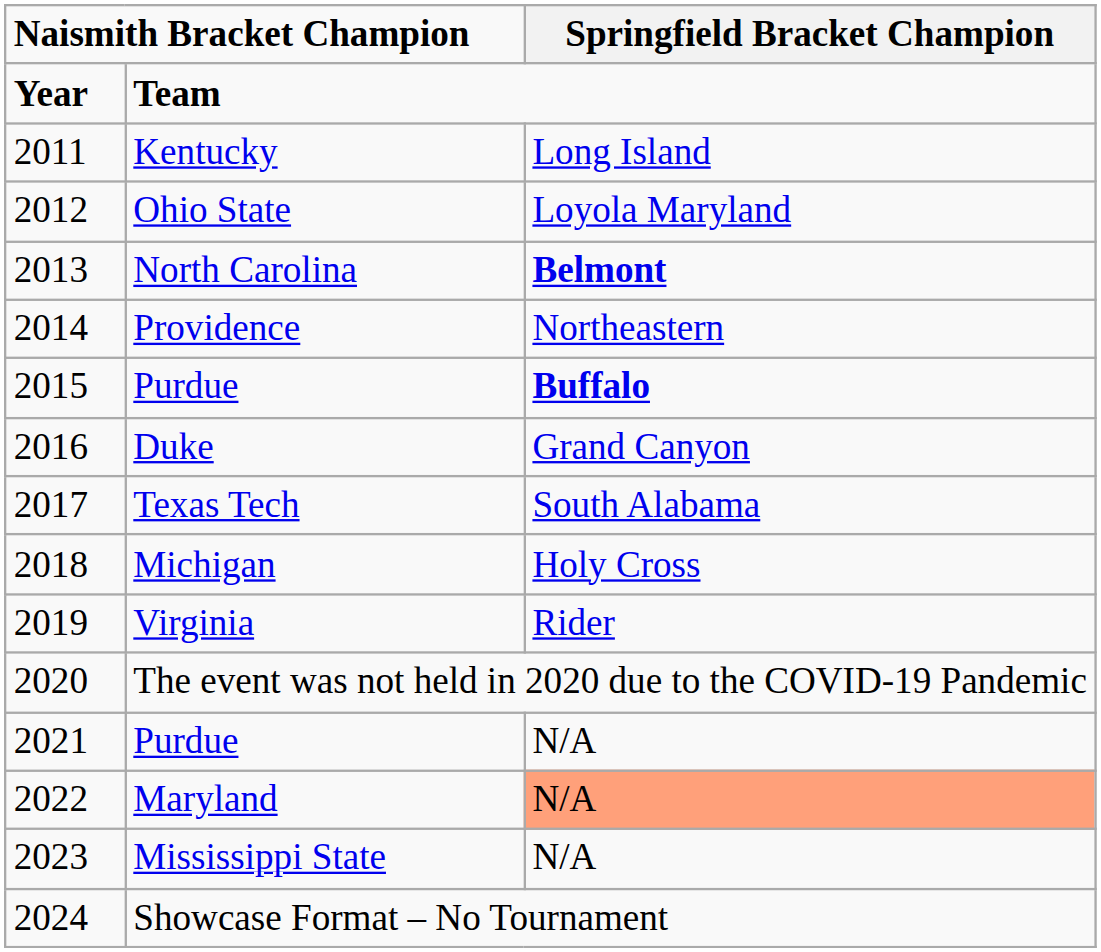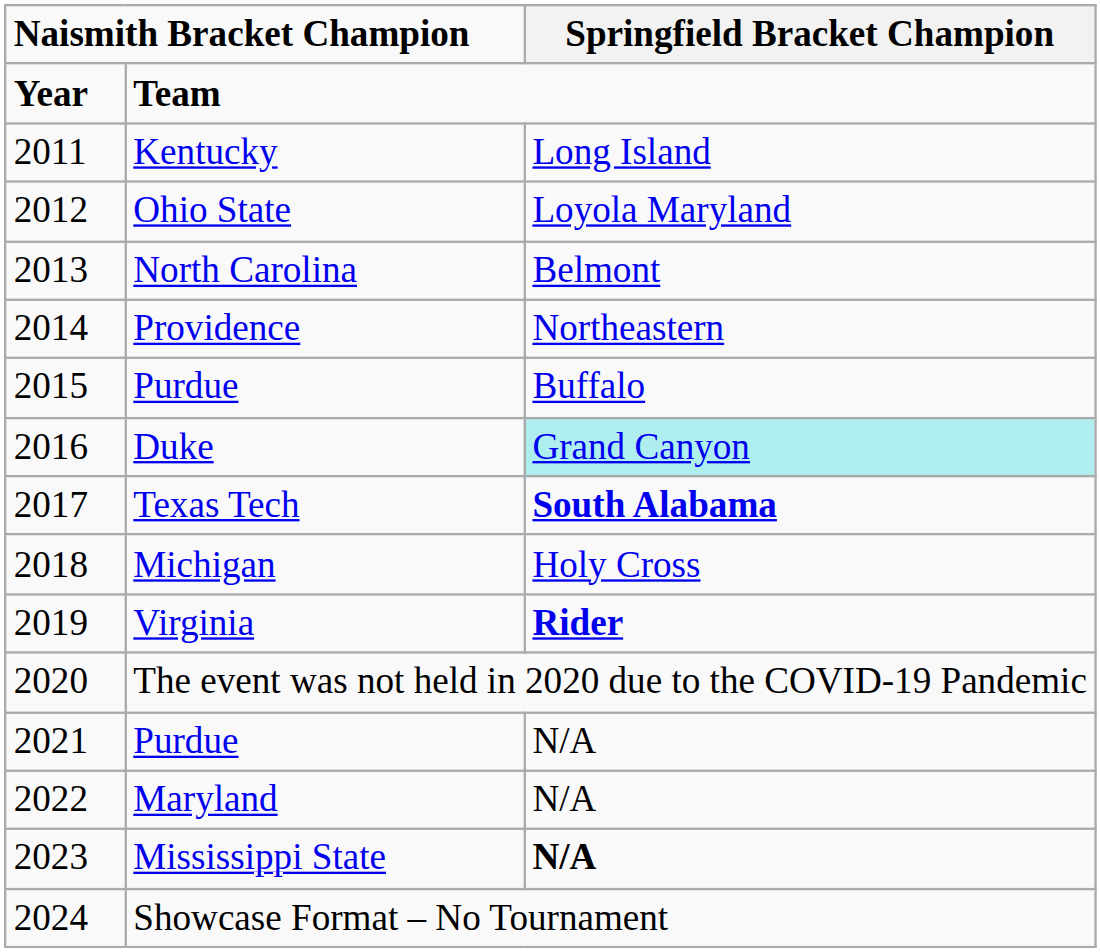(599, 269) bold -> (596, 269) normal
(591, 387) bold -> (589, 387) normal
(641, 446) no background -> (641, 446) paleturquoise background
(646, 504) normal -> (655, 504) bold
(574, 622) normal -> (578, 622) bold
(564, 799) lightsalmon background -> (564, 799) no background
(564, 858) normal -> (564, 858) bold
